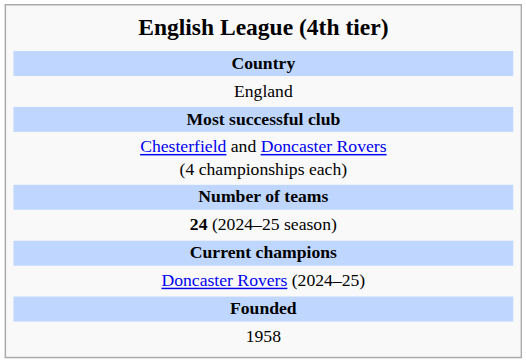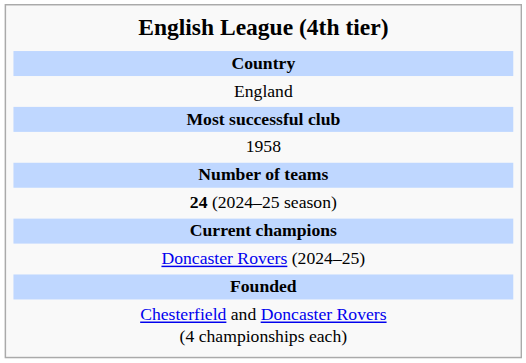(263, 158) Chesterfield and Doncaster Rovers (4 championships each) -> (263, 147) 1958
(263, 336) 1958 -> (263, 325) Chesterfield and Doncaster Rovers (4 championships each)
